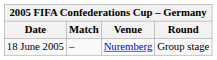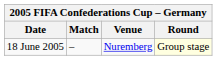(183, 47) no background -> (183, 47) lightyellow background
